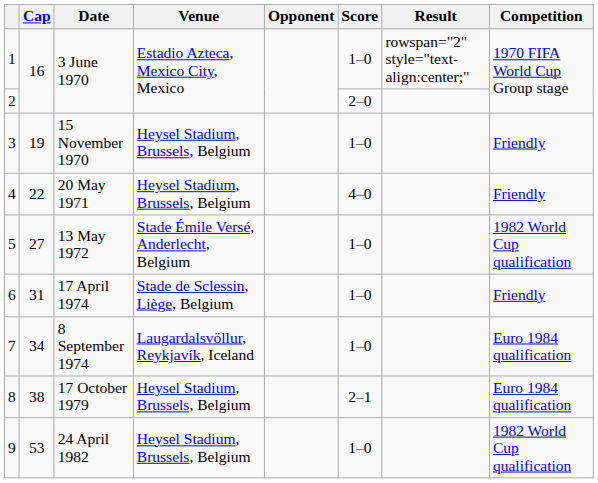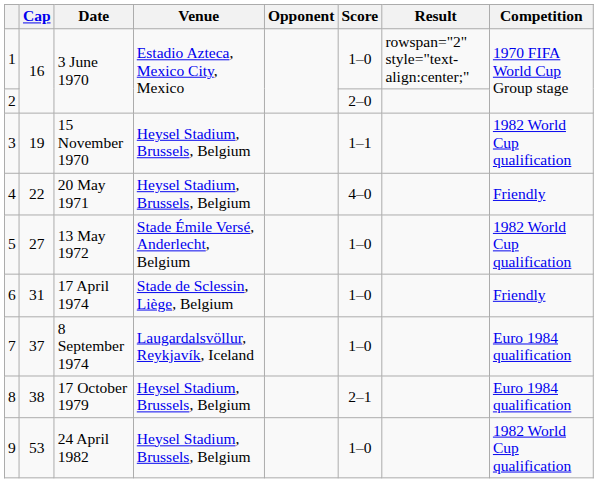(360, 143) 1–0 -> (360, 143) 1–1
(519, 143) Friendly -> (532, 143) 1982 World Cup qualification
(37, 346) 34 -> (37, 346) 37
